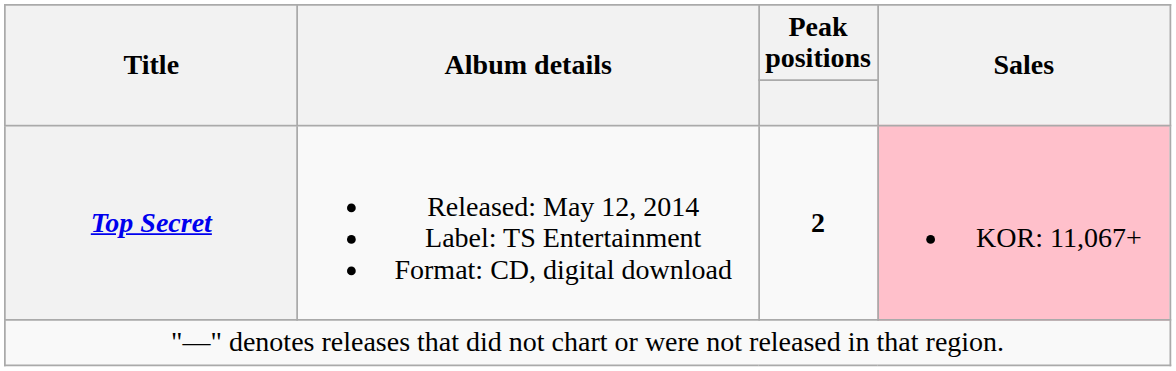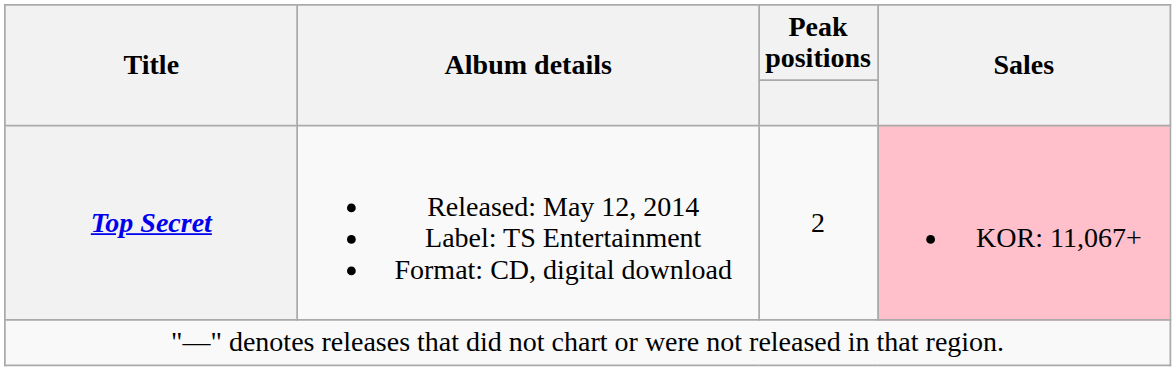(818, 222) bold -> (818, 222) normal
